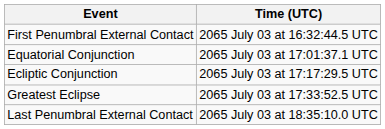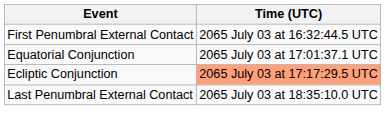(289, 74) no background -> (289, 74) lightsalmon background
- row: (54, 94)
